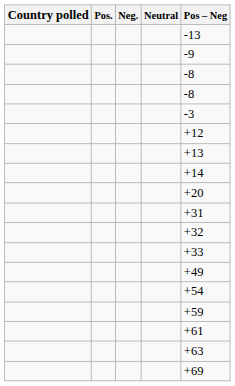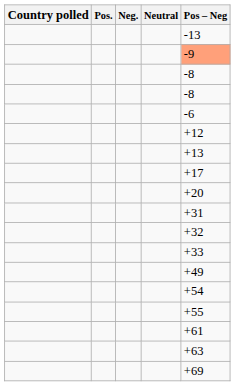(189, 54) no background -> (189, 54) lightsalmon background
(189, 113) -3 -> (189, 113) -6
(194, 173) +14 -> (194, 173) +17
(194, 311) +59 -> (194, 311) +55
